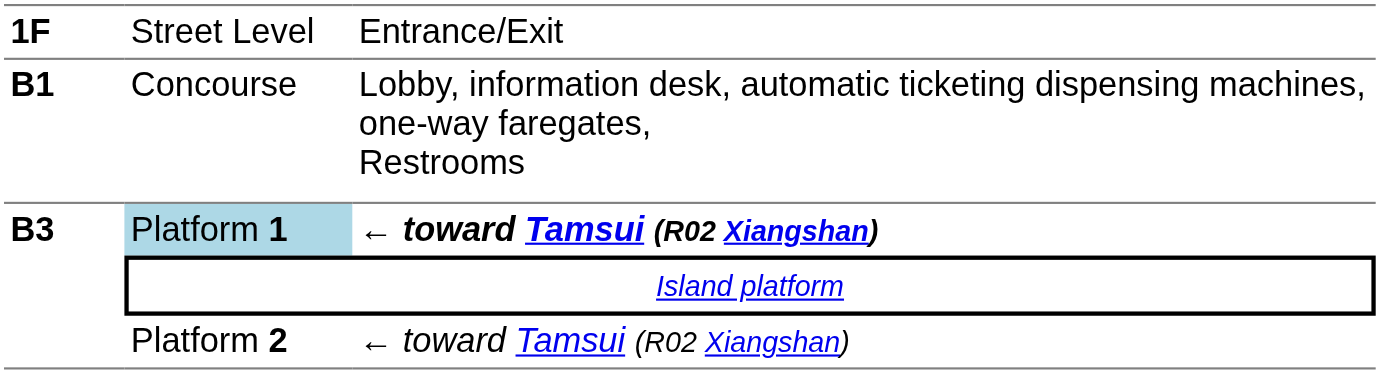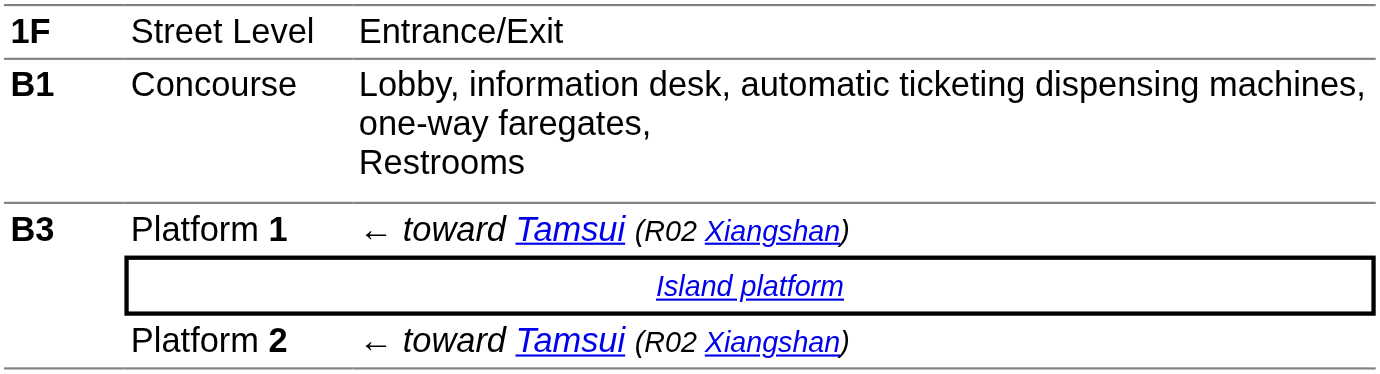(209, 229) lightblue background -> (209, 229) no background
(619, 229) bold -> (604, 229) normal
